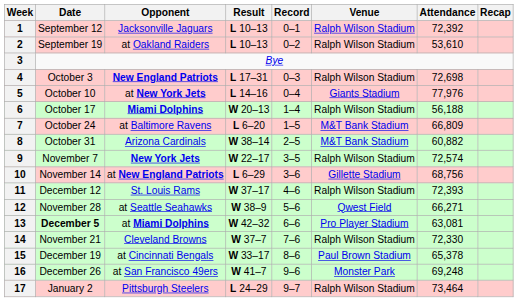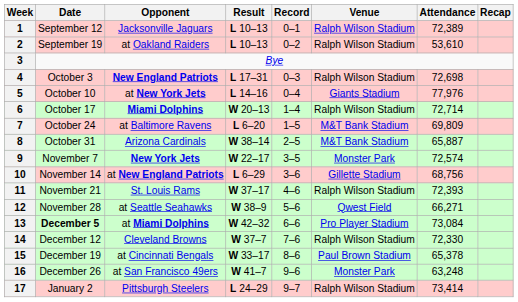(447, 28) 72,392 -> (447, 28) 72,389
(447, 110) 56,188 -> (447, 110) 72,714
(447, 126) 66,809 -> (447, 126) 69,809
(447, 142) 60,882 -> (447, 142) 65,887
(364, 158) Ralph Wilson Stadium -> (364, 158) Monster Park
(70, 191) December 12 -> (70, 191) November 21
(447, 223) 63,081 -> (447, 223) 73,084
(70, 239) November 21 -> (70, 239) December 12
(447, 272) 69,248 -> (447, 272) 63,248
(447, 288) 73,464 -> (447, 288) 73,414
